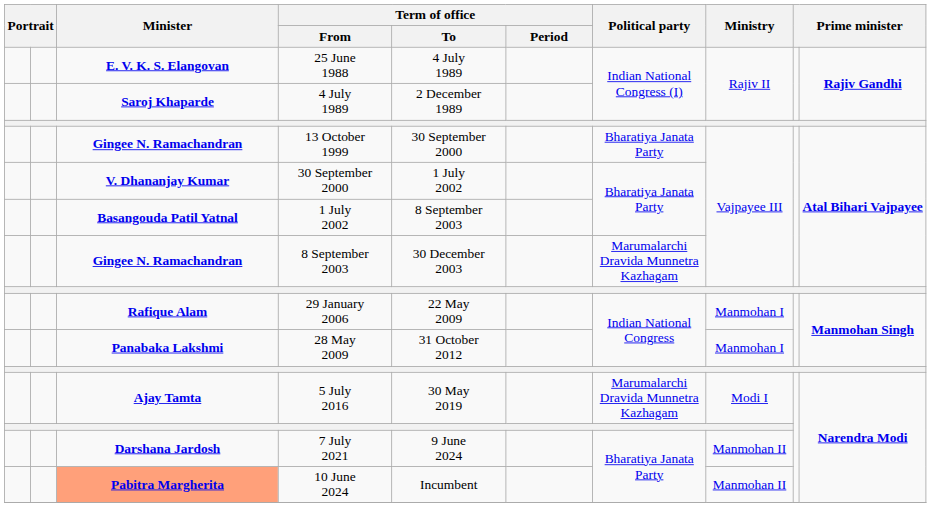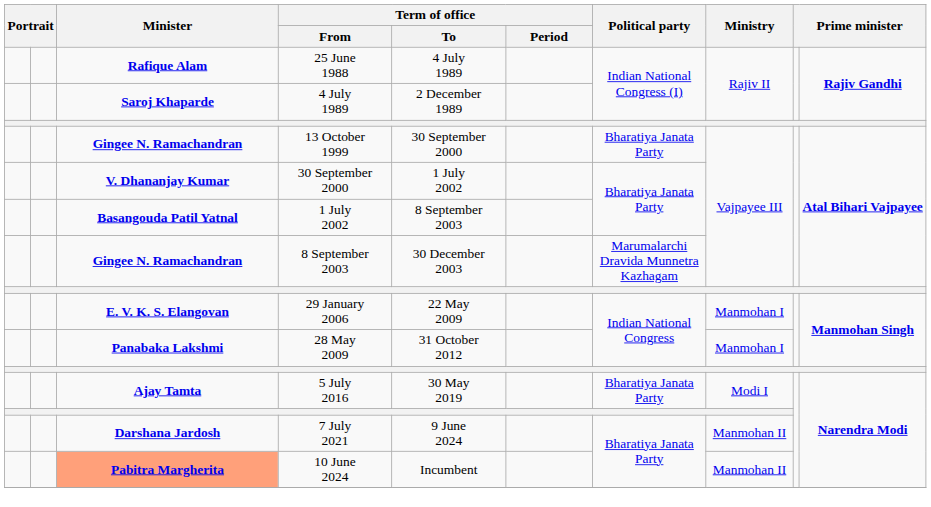(167, 65) E. V. K. S. Elangovan -> (167, 65) Rafique Alam
(167, 311) Rafique Alam -> (167, 311) E. V. K. S. Elangovan
(649, 398) Marumalarchi Dravida Munnetra Kazhagam -> (649, 390) Bharatiya Janata Party
